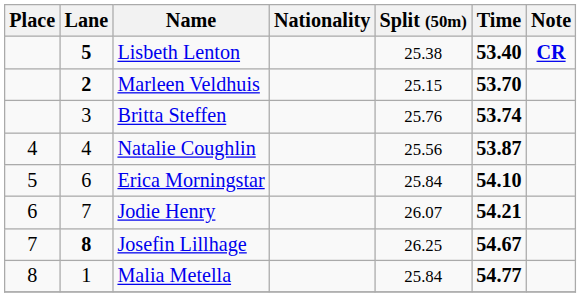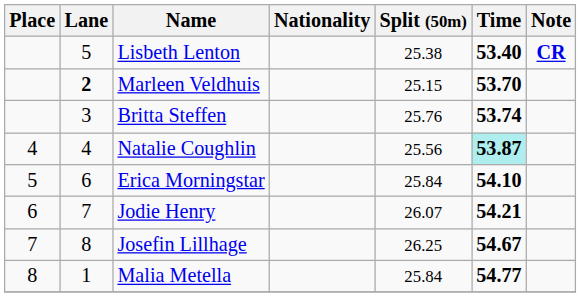(86, 52) bold -> (86, 52) normal
(499, 148) no background -> (499, 148) paleturquoise background
(86, 244) bold -> (86, 244) normal
